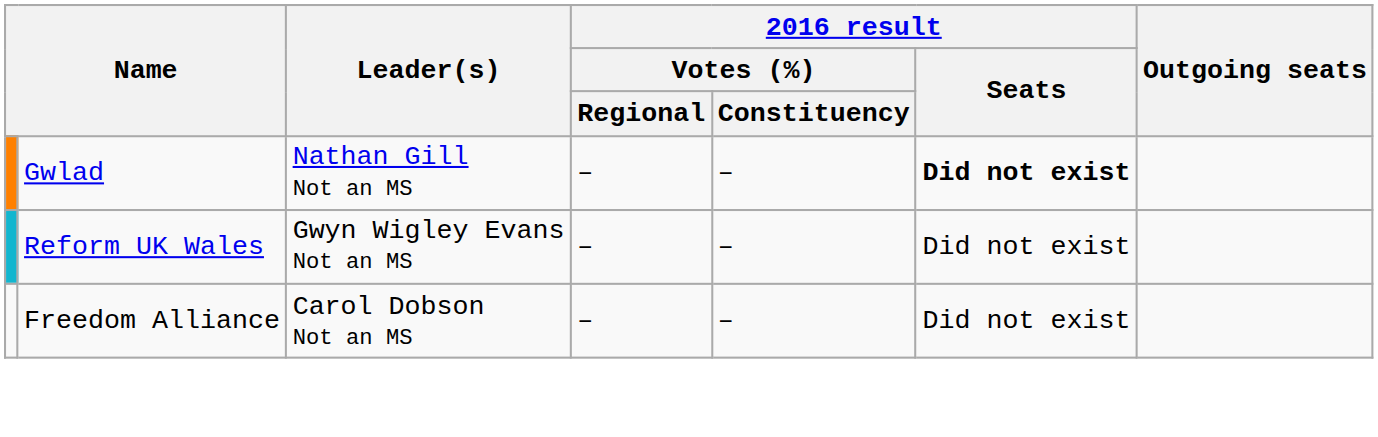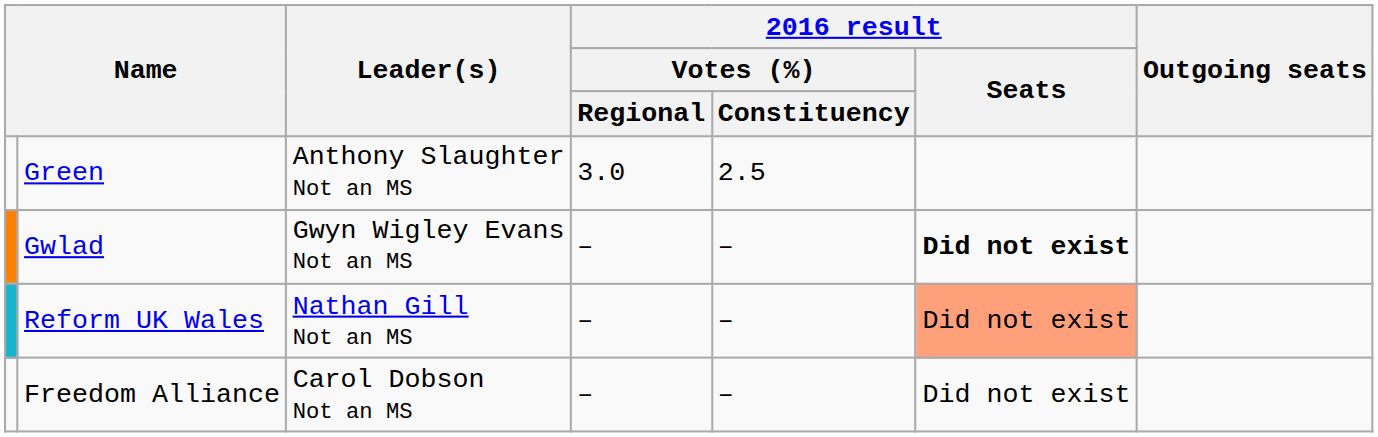+ row: (64, 172)
(381, 171) Nathan Gill Not an MS -> (429, 246) Gwyn Wigley Evans Not an MS
(429, 246) Gwyn Wigley Evans Not an MS -> (381, 320) Nathan Gill Not an MS
(1026, 247) no background -> (1026, 321) lightsalmon background
